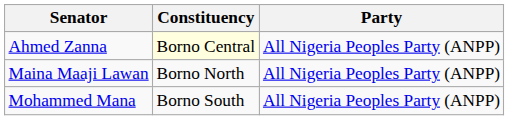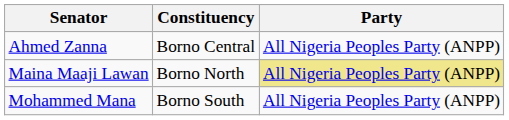(206, 45) lightyellow background -> (206, 45) no background
(381, 73) no background -> (381, 73) khaki background
